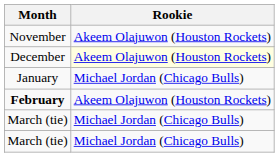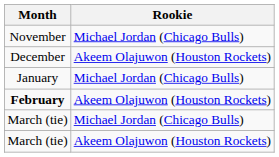(172, 36) Akeem Olajuwon (Houston Rockets) -> (159, 36) Michael Jordan (Chicago Bulls)
(172, 57) lightyellow background -> (172, 57) no background
(159, 141) Michael Jordan (Chicago Bulls) -> (172, 141) Akeem Olajuwon (Houston Rockets)
